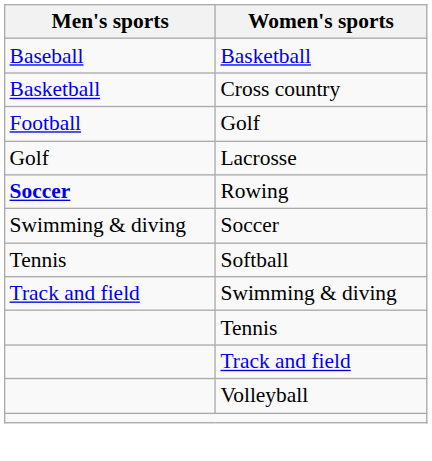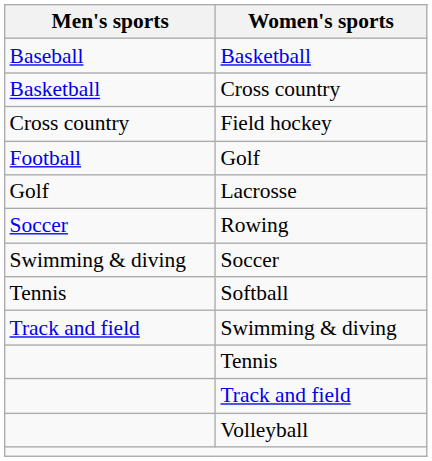+ row: (276, 123)
(40, 191) bold -> (39, 225) normal
